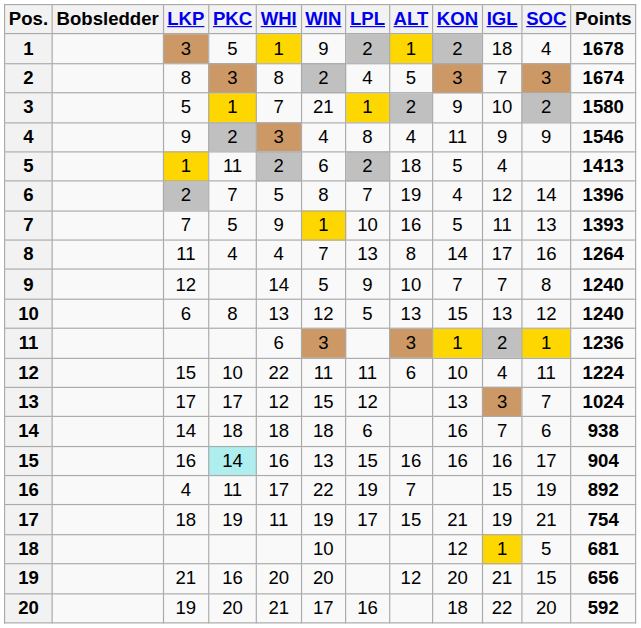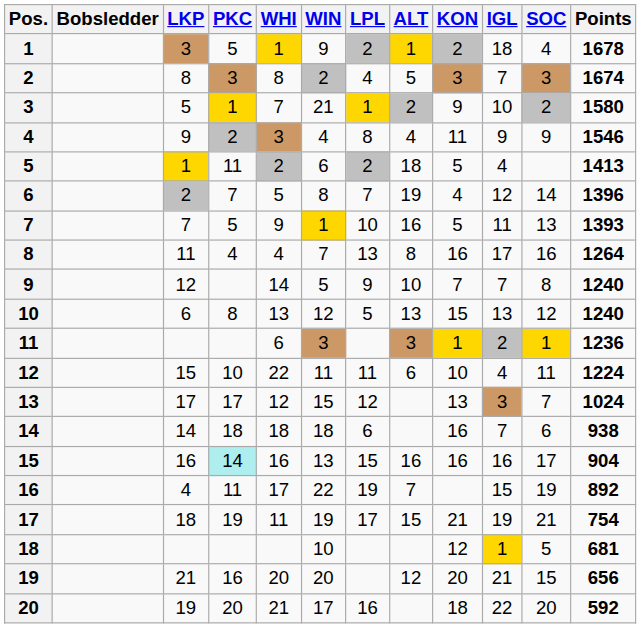(457, 254) 14 -> (457, 254) 16
